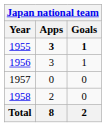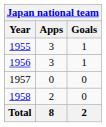(51, 46) bold -> (51, 46) normal
(84, 46) bold -> (84, 46) normal
